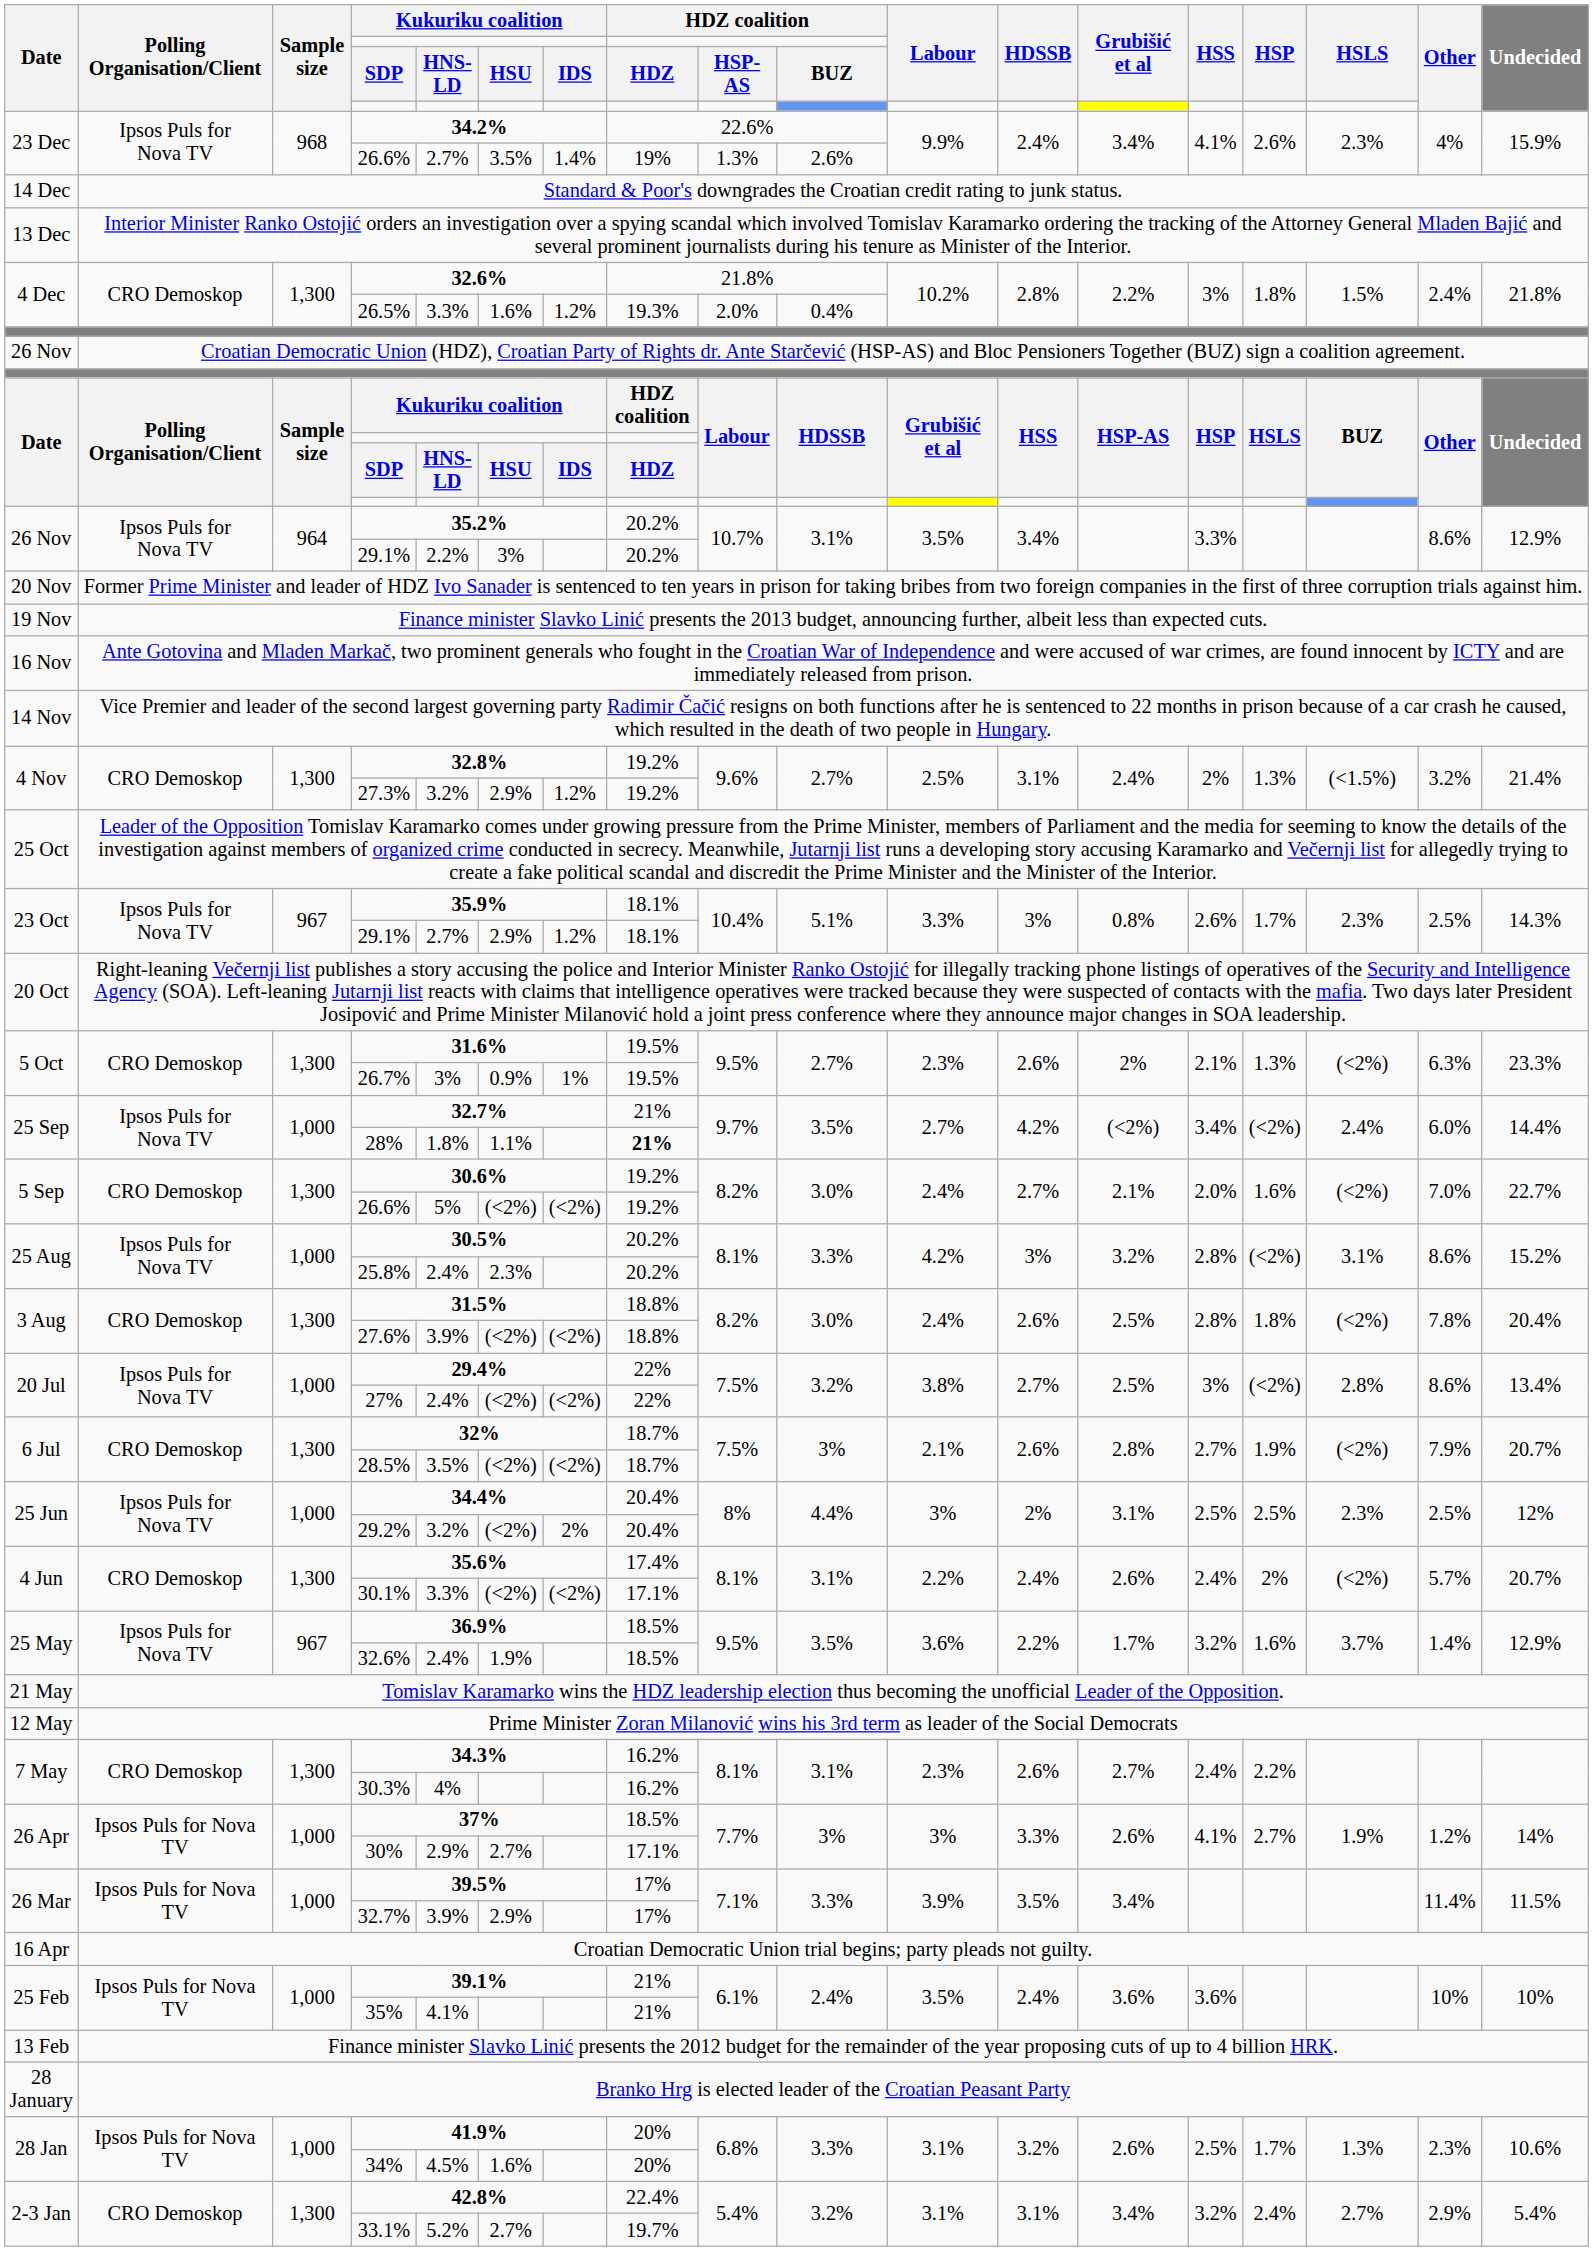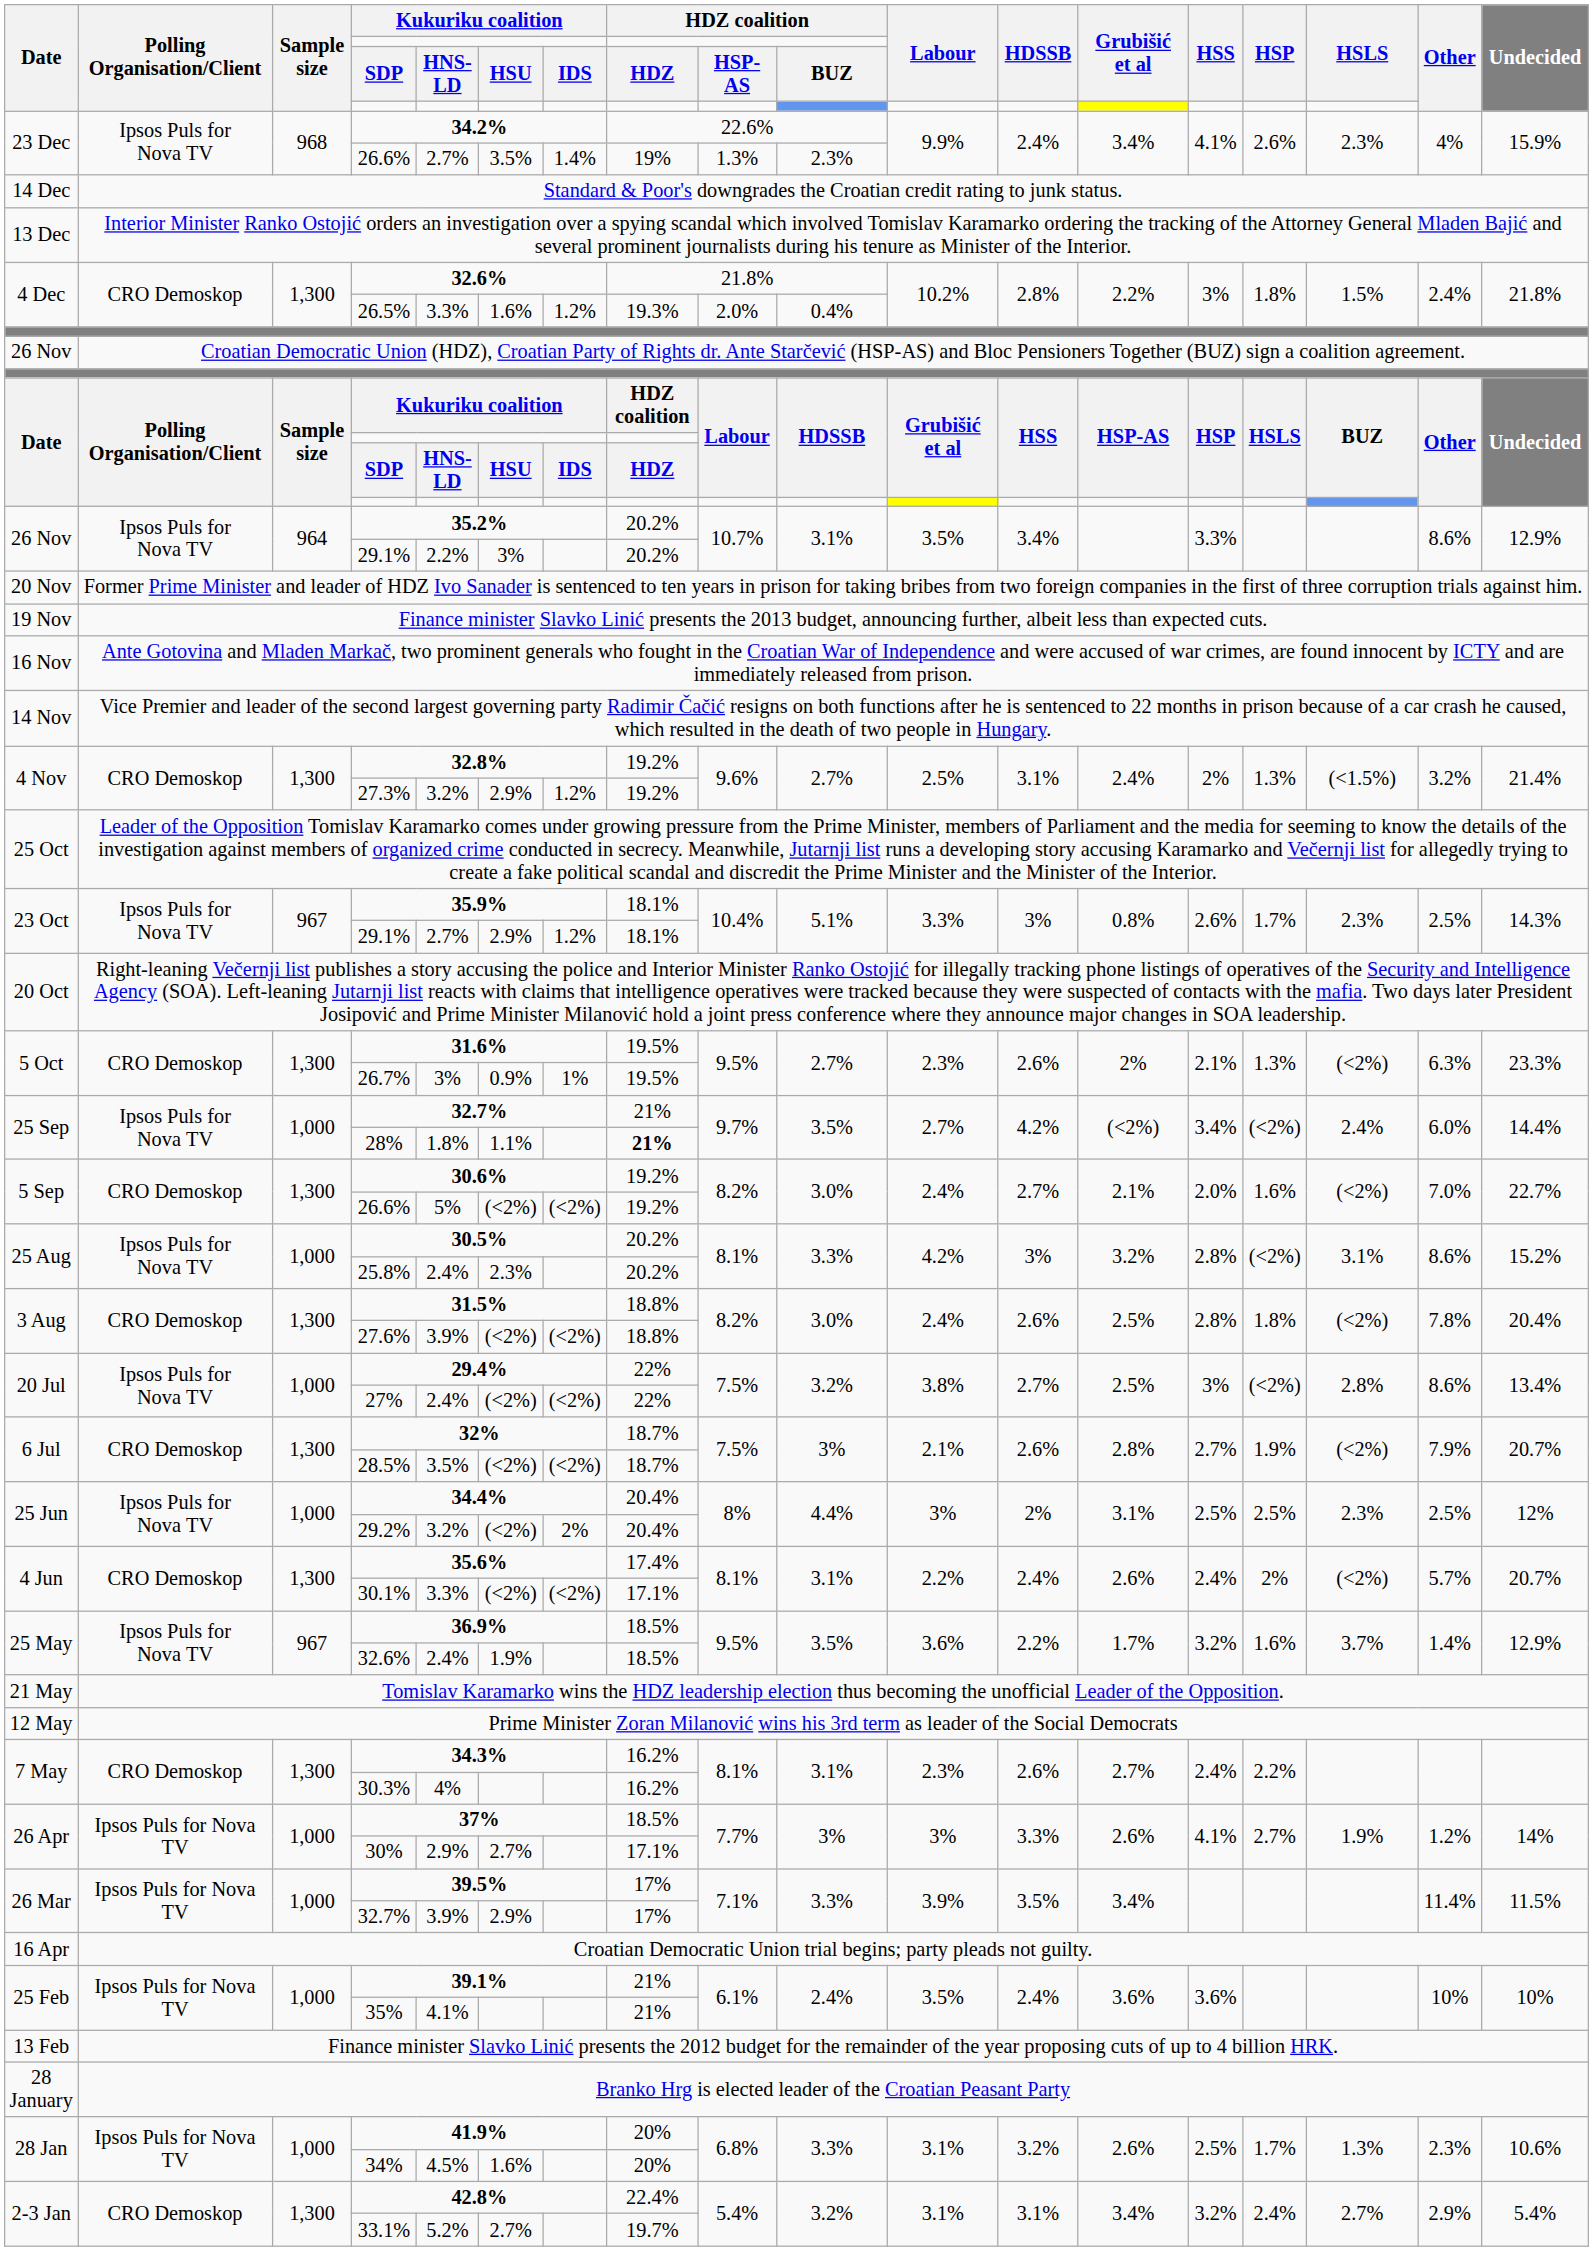(832, 158) 2.6% -> (832, 158) 2.3%
